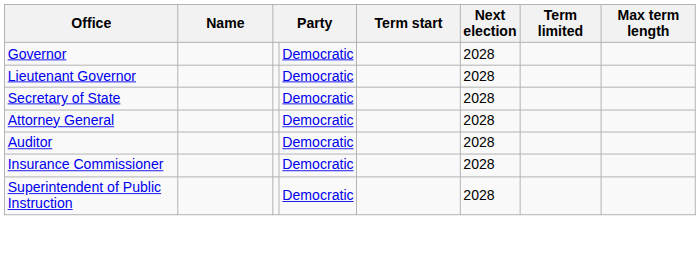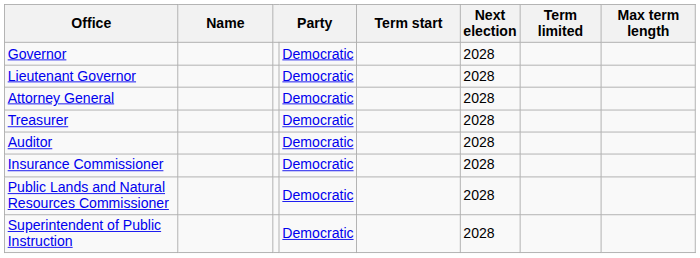- row: (64, 98)
+ row: (38, 120)
+ row: (88, 195)
